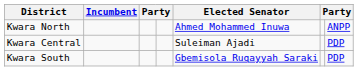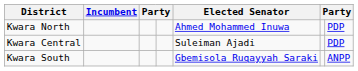(339, 28) ANPP -> (336, 28) PDP
(336, 58) PDP -> (339, 58) ANPP
